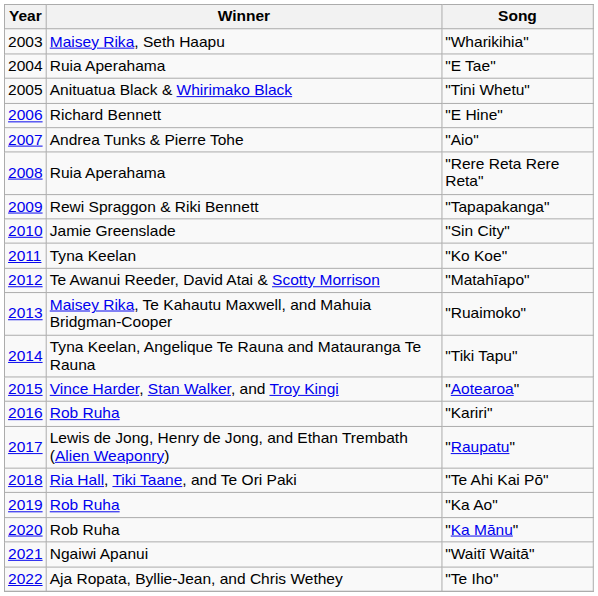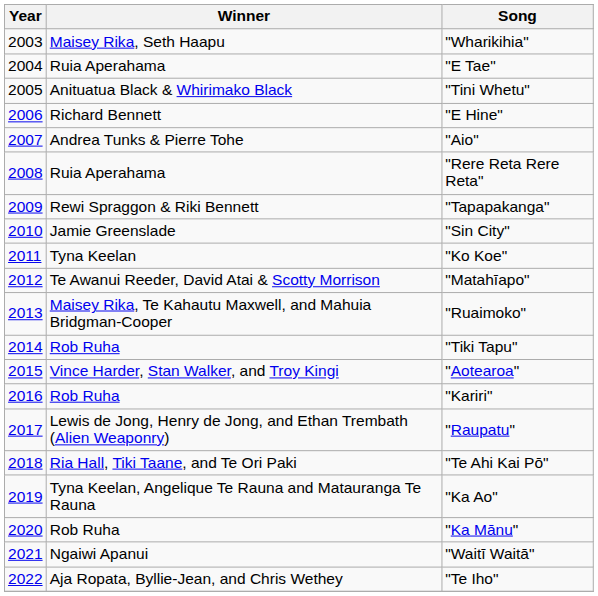(235, 355) Tyna Keelan, Angelique Te Rauna and Matauranga Te Rauna -> (85, 347) Rob Ruha
(85, 505) Rob Ruha -> (235, 496) Tyna Keelan, Angelique Te Rauna and Matauranga Te Rauna
